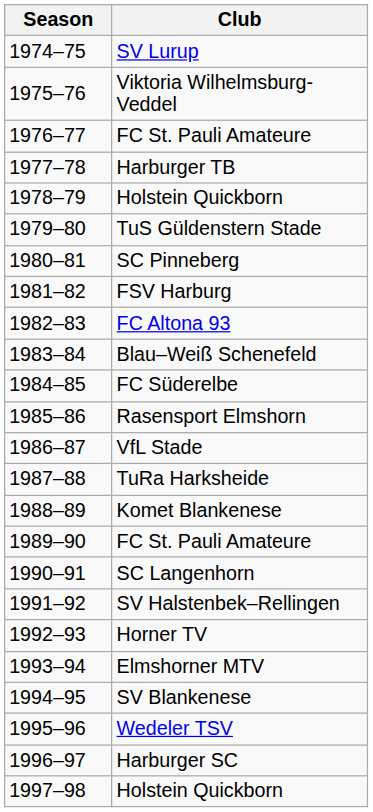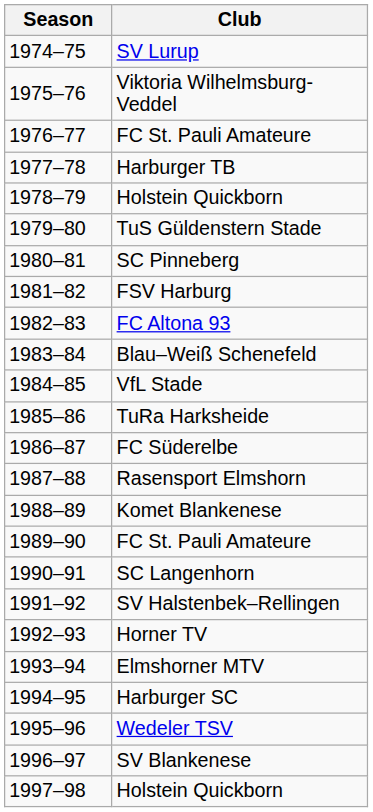(177, 385) FC Süderelbe -> (159, 385) VfL Stade
(211, 416) Rasensport Elmshorn -> (193, 416) TuRa Harksheide
(159, 447) VfL Stade -> (177, 447) FC Süderelbe
(193, 479) TuRa Harksheide -> (211, 479) Rasensport Elmshorn
(184, 697) SV Blankenese -> (177, 697) Harburger SC
(177, 760) Harburger SC -> (184, 760) SV Blankenese
